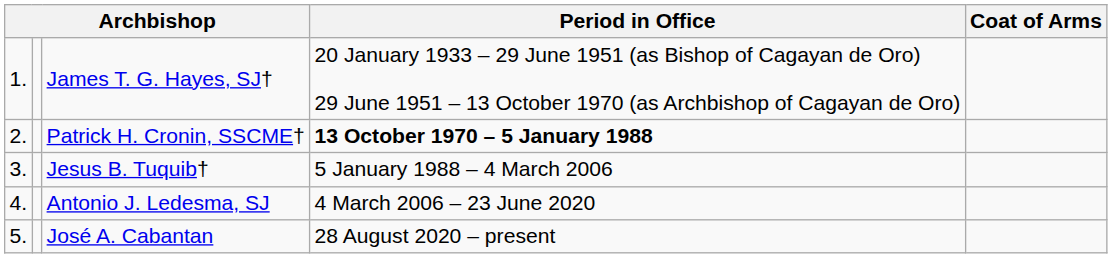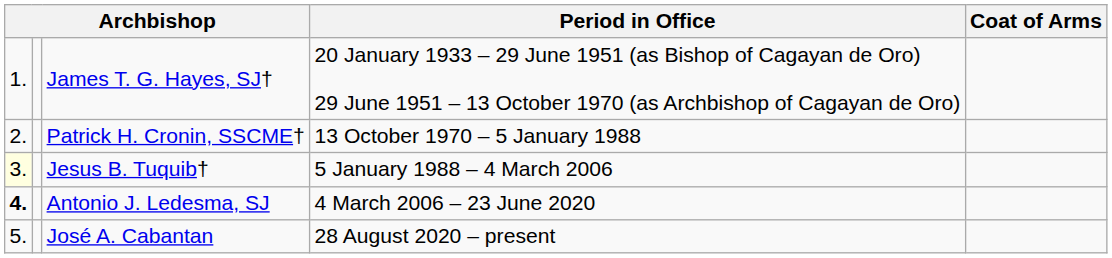(484, 135) bold -> (478, 135) normal
(18, 169) no background -> (18, 169) lightyellow background
(18, 202) normal -> (18, 202) bold
